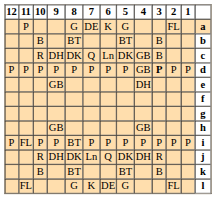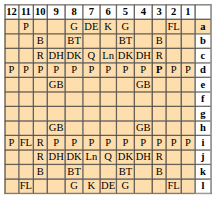(143, 55) GB -> (143, 55) DH
(159, 55) B -> (159, 55) R
(143, 70) GB -> (143, 70) P
(143, 84) DH -> (143, 84) GB
(40, 142) P -> (40, 142) R
(74, 142) BT -> (74, 142) P
